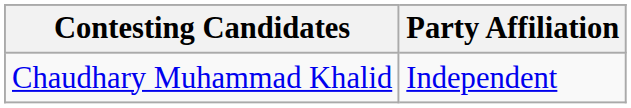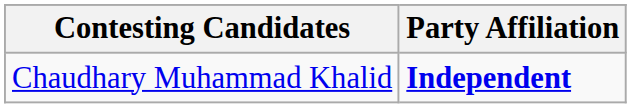(482, 77) normal -> (489, 77) bold
